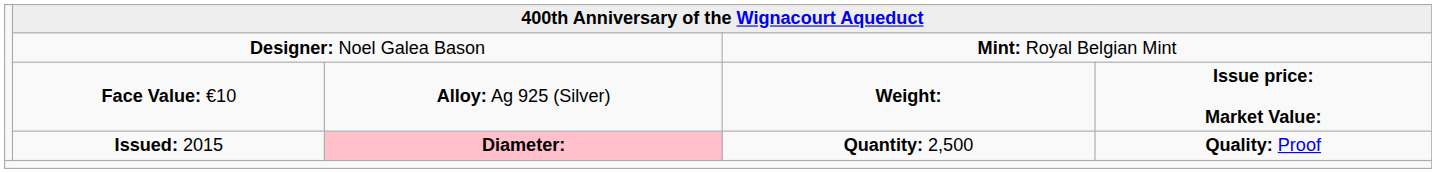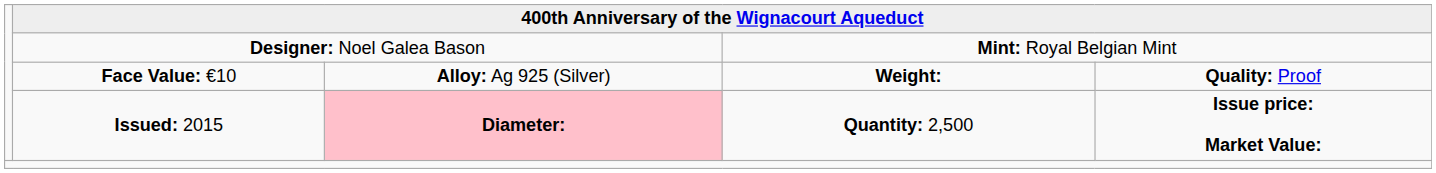(1263, 96) Issue price: Market Value: -> (1263, 76) Quality: Proof
(1263, 145) Quality: Proof -> (1263, 125) Issue price: Market Value:
